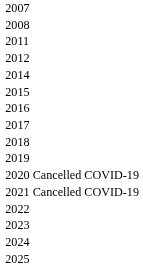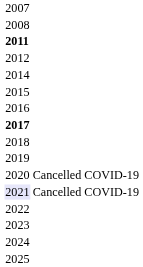(17, 41) normal -> (17, 41) bold
(17, 125) normal -> (17, 125) bold
(17, 192) no background -> (17, 192) lavender background
